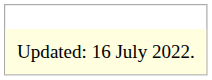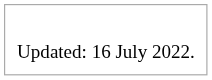(106, 51) lightyellow background -> (106, 51) no background
